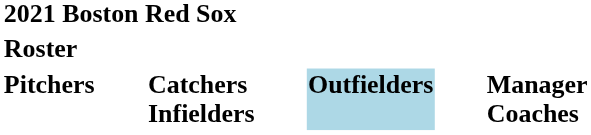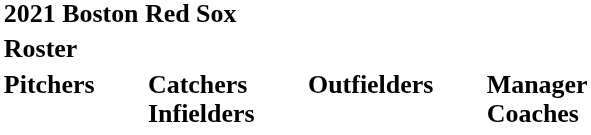(371, 84) lightblue background -> (371, 84) no background
